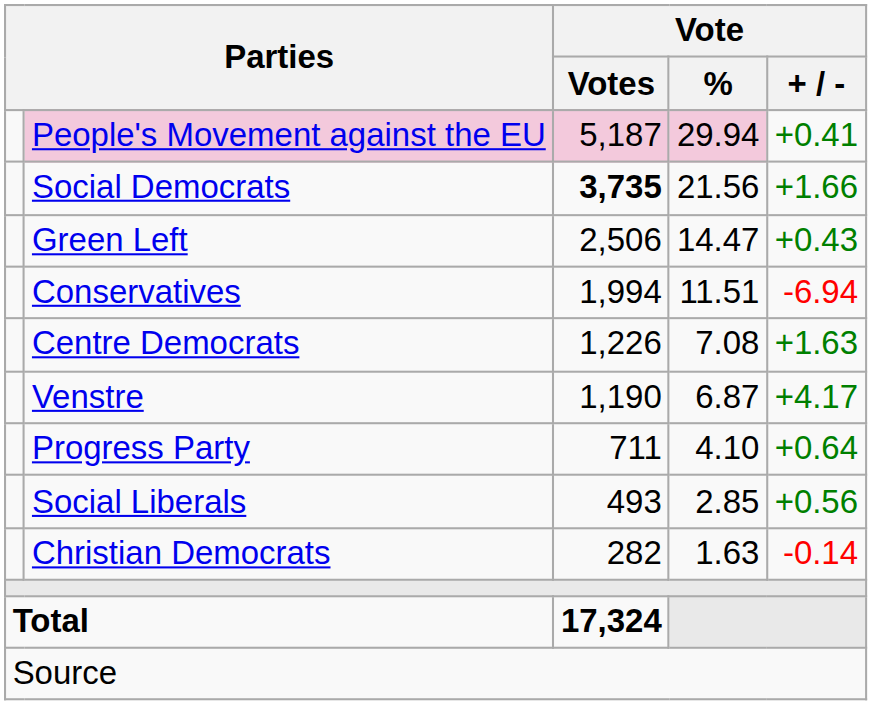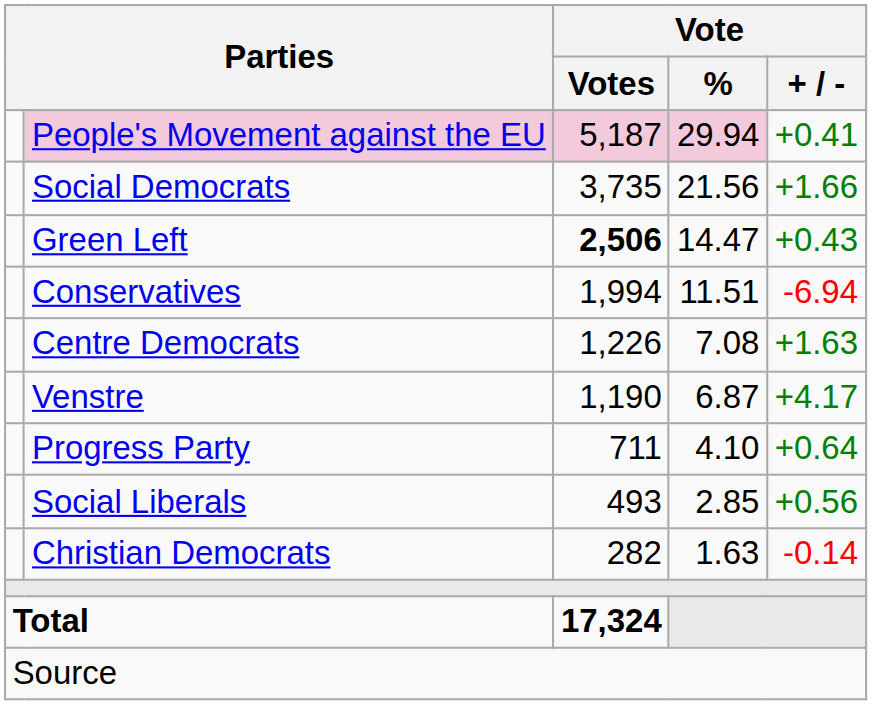(621, 187) bold -> (621, 187) normal
(621, 239) normal -> (621, 239) bold
